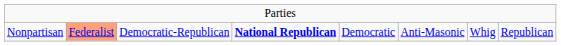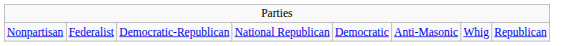(91, 31) lightsalmon background -> (91, 31) no background
(285, 31) bold -> (282, 31) normal
